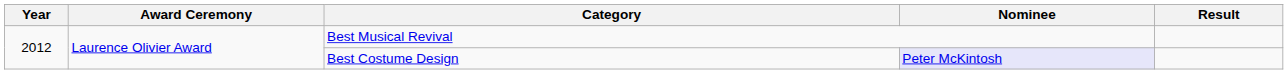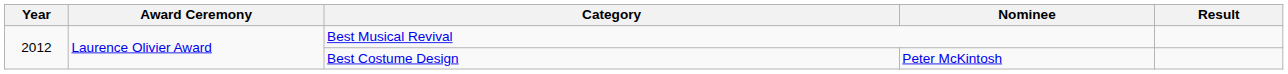(952, 58) lavender background -> (952, 58) no background
